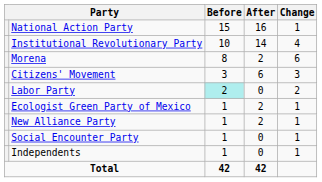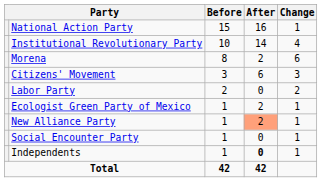(224, 91) paleturquoise background -> (224, 91) no background
(261, 122) no background -> (261, 122) lightsalmon background
(261, 153) normal -> (261, 153) bold
